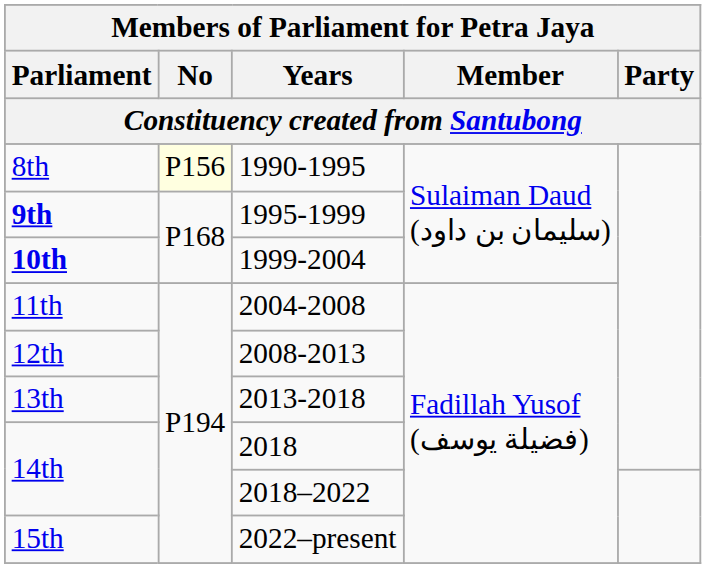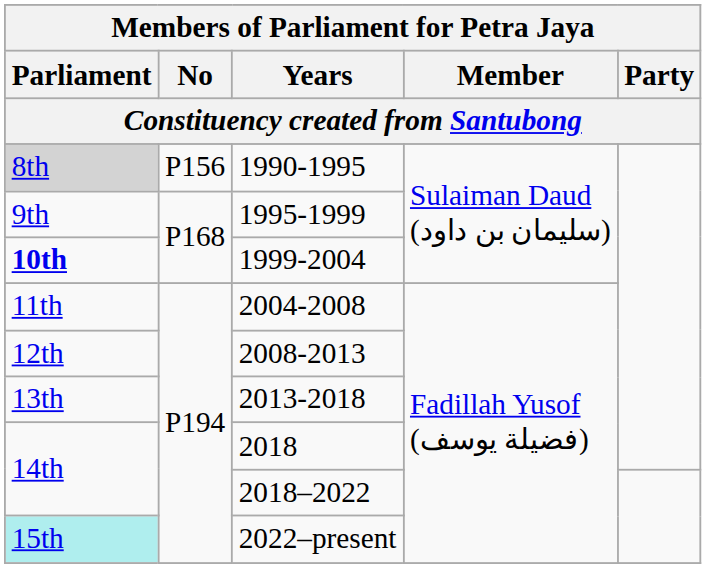(30, 167) no background -> (30, 167) lightgrey background
(195, 167) lightyellow background -> (195, 167) no background
(32, 213) bold -> (30, 213) normal
(38, 538) no background -> (38, 538) paleturquoise background
